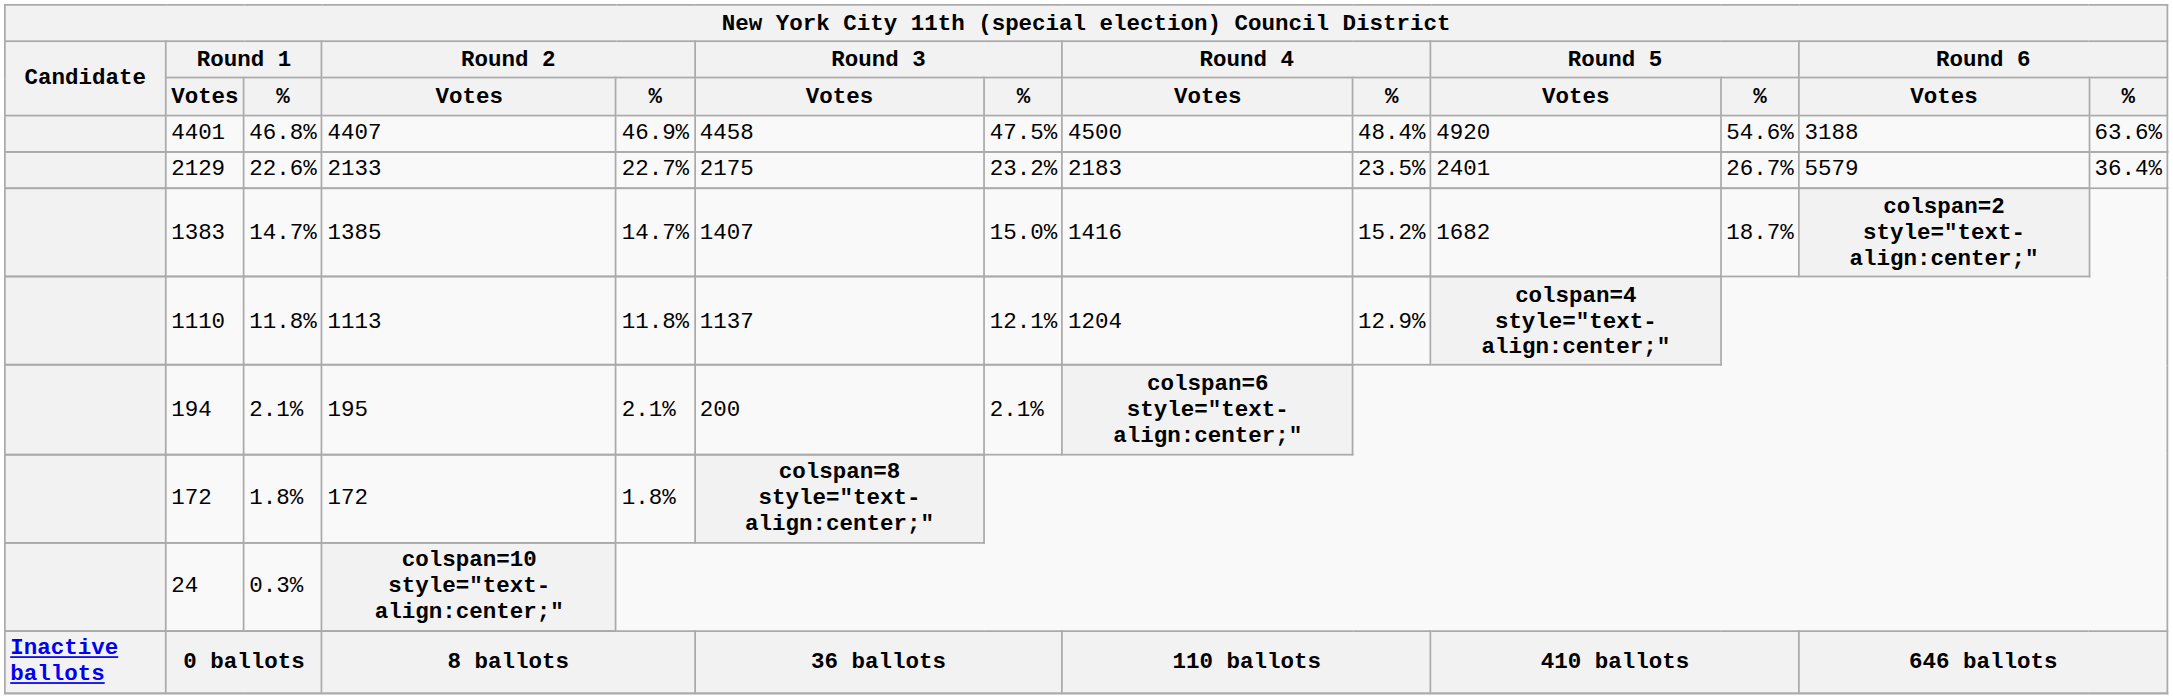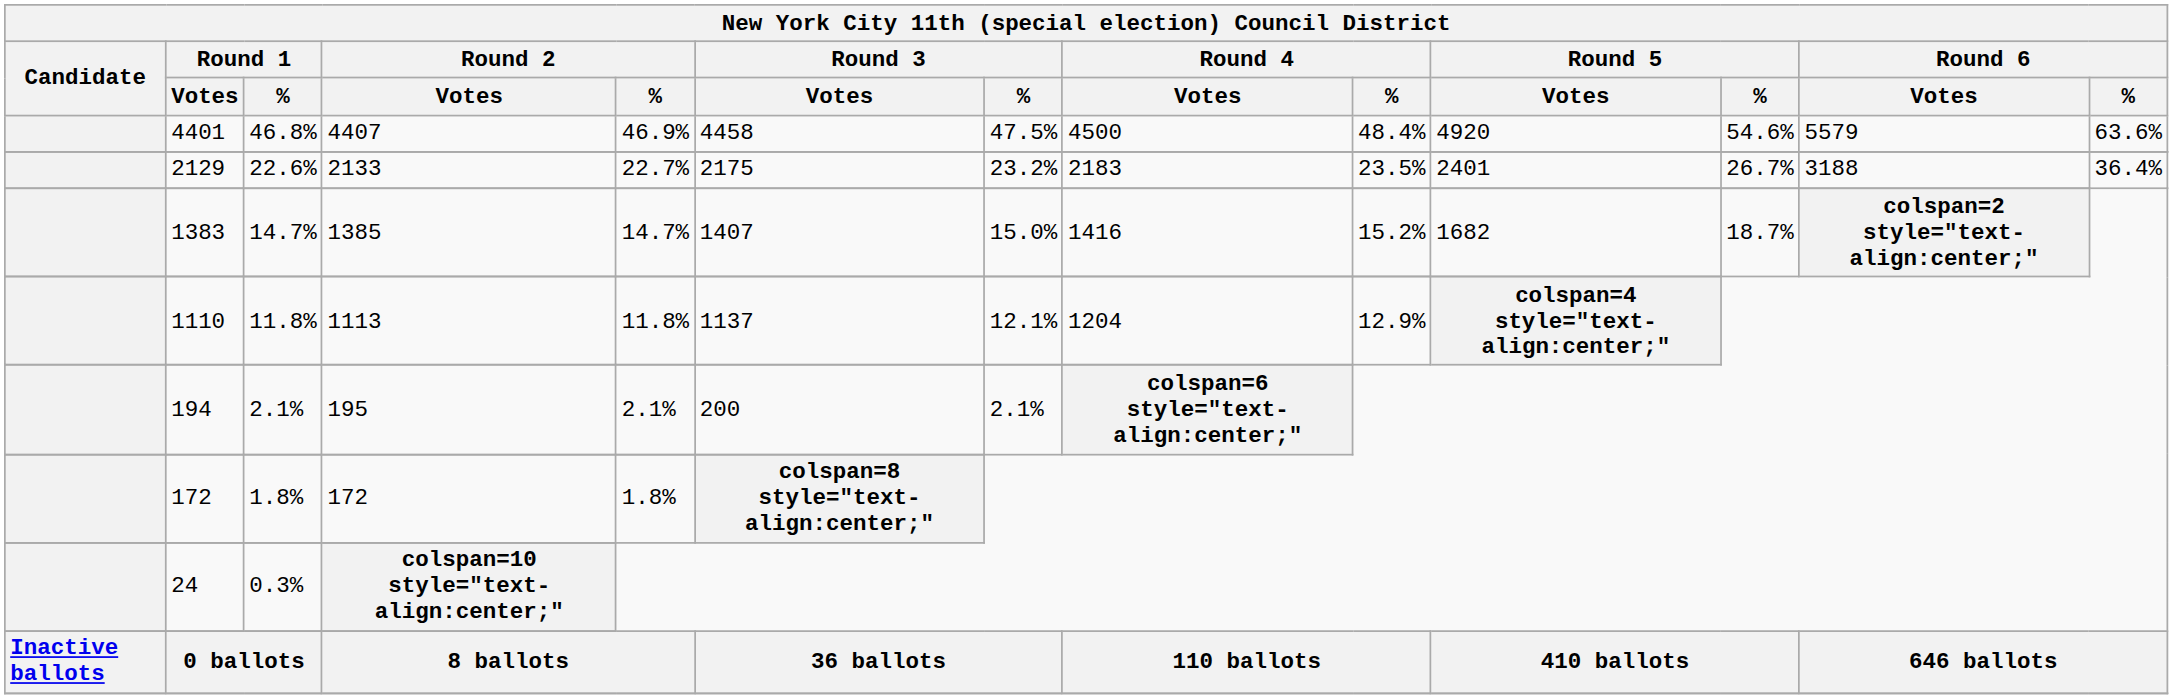(1831, 133) 3188 -> (1831, 133) 5579
(1831, 170) 5579 -> (1831, 170) 3188
